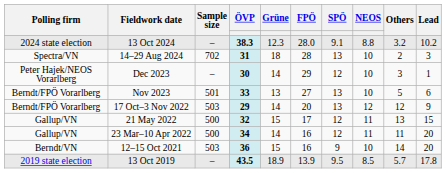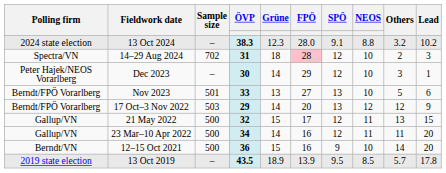(306, 56) no background -> (306, 56) pink background
(337, 56) 13 -> (337, 56) 12
(212, 148) 503 -> (212, 148) 500
